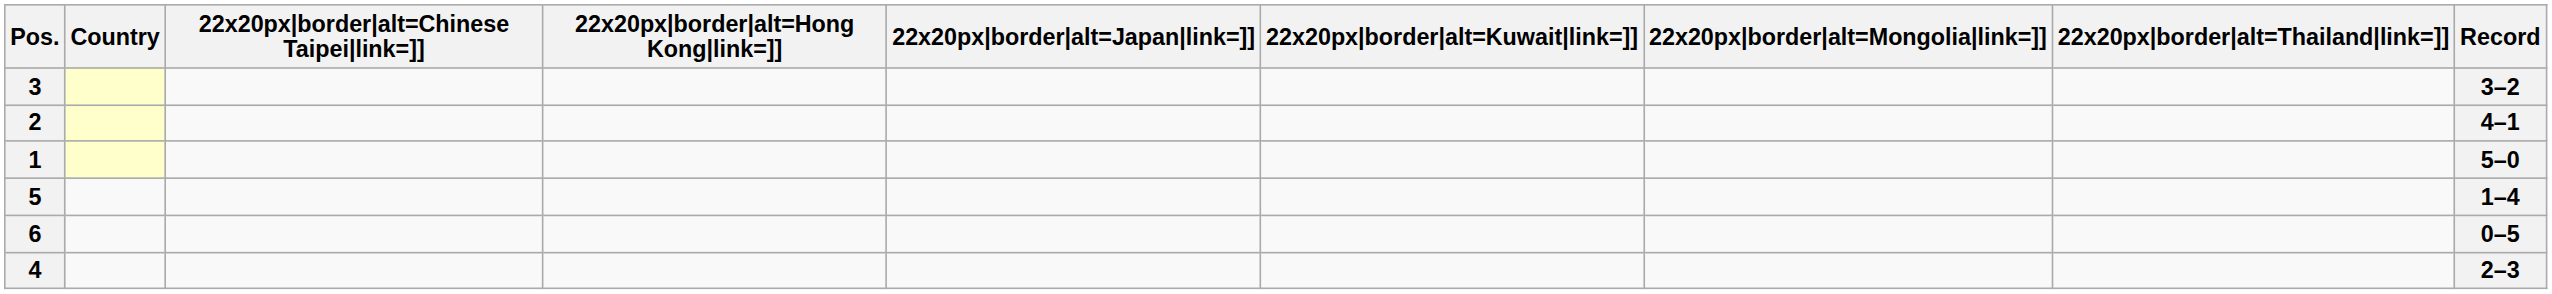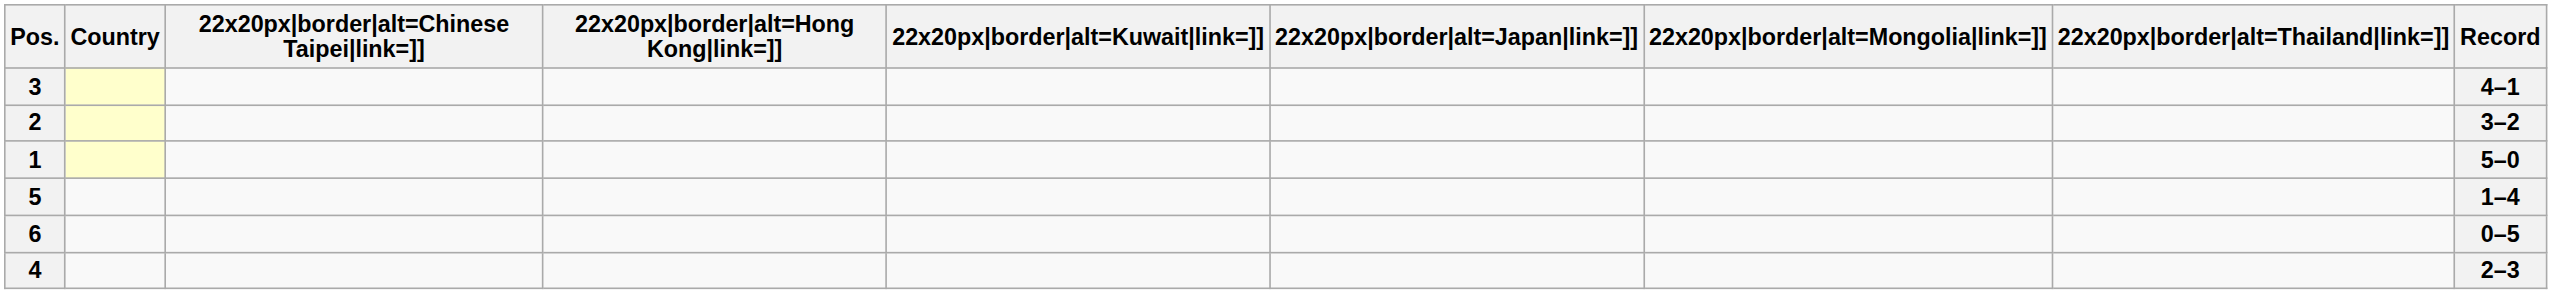columns swapped: (1074, 37) <-> (1452, 37)
(2500, 86) 3–2 -> (2500, 86) 4–1
(2500, 123) 4–1 -> (2500, 123) 3–2
